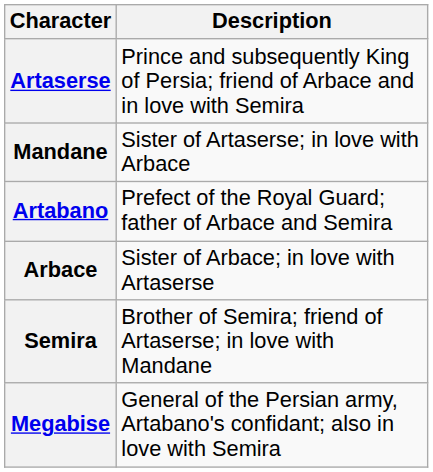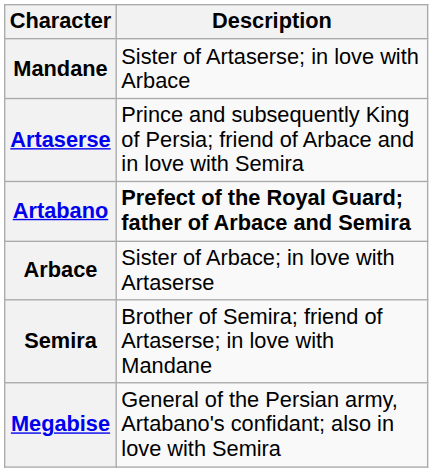rows swapped: (60, 80) <-> (60, 151)
(257, 210) normal -> (266, 210) bold
